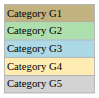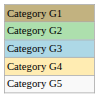(35, 83) lightgrey background -> (35, 83) no background
